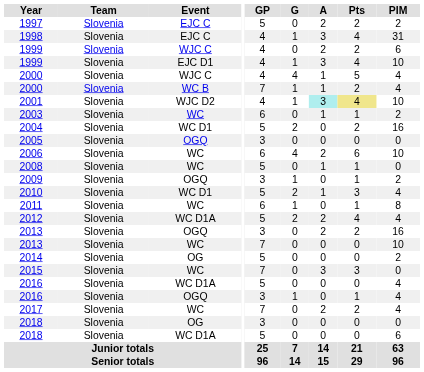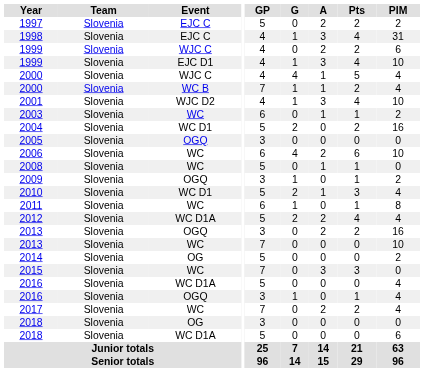(323, 101) paleturquoise background -> (323, 101) no background
(357, 101) khaki background -> (357, 101) no background
